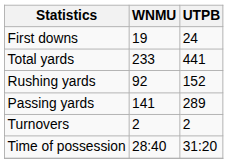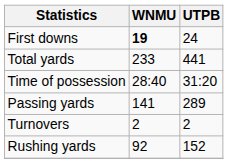(140, 37) normal -> (140, 37) bold
rows swapped: (52, 81) <-> (67, 147)
